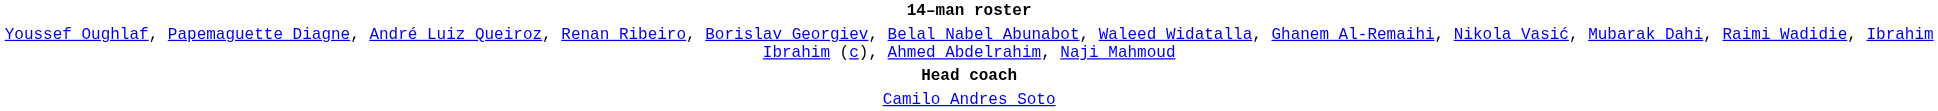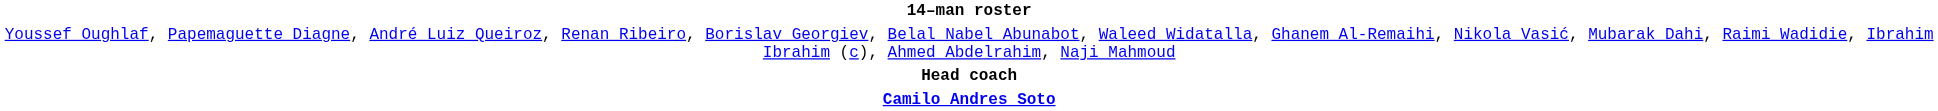(969, 99) normal -> (969, 99) bold
